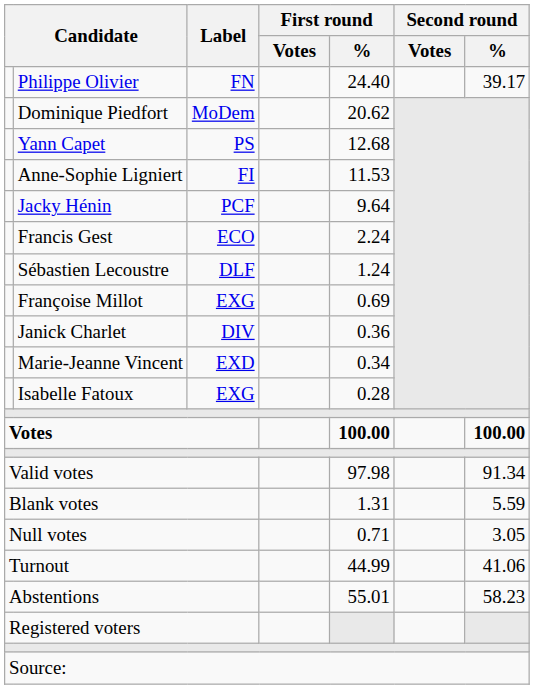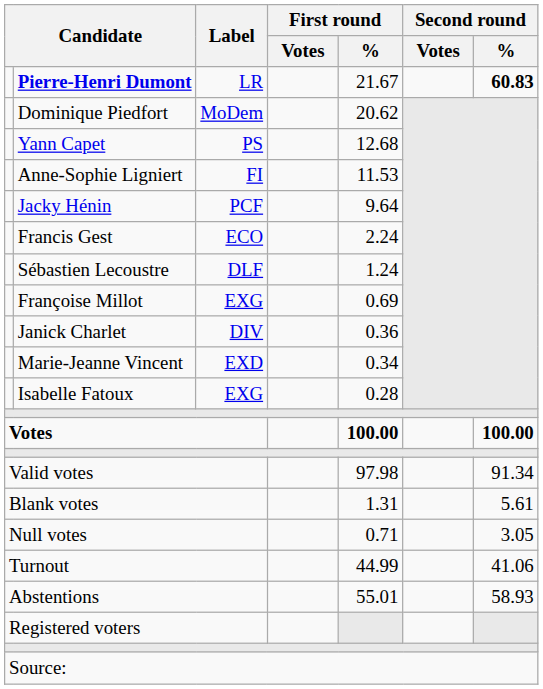- row: (78, 82)
+ row: (105, 82)
(509, 503) 5.59 -> (517, 503) 5.61
(504, 597) 58.23 -> (513, 597) 58.93
